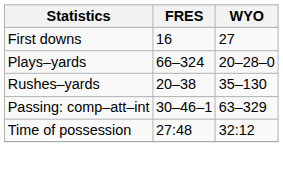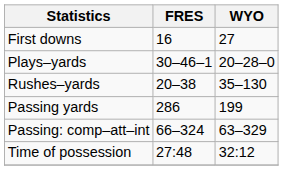(180, 61) 66–324 -> (184, 61) 30–46–1
+ row: (53, 107)
(184, 107) 30–46–1 -> (180, 130) 66–324
